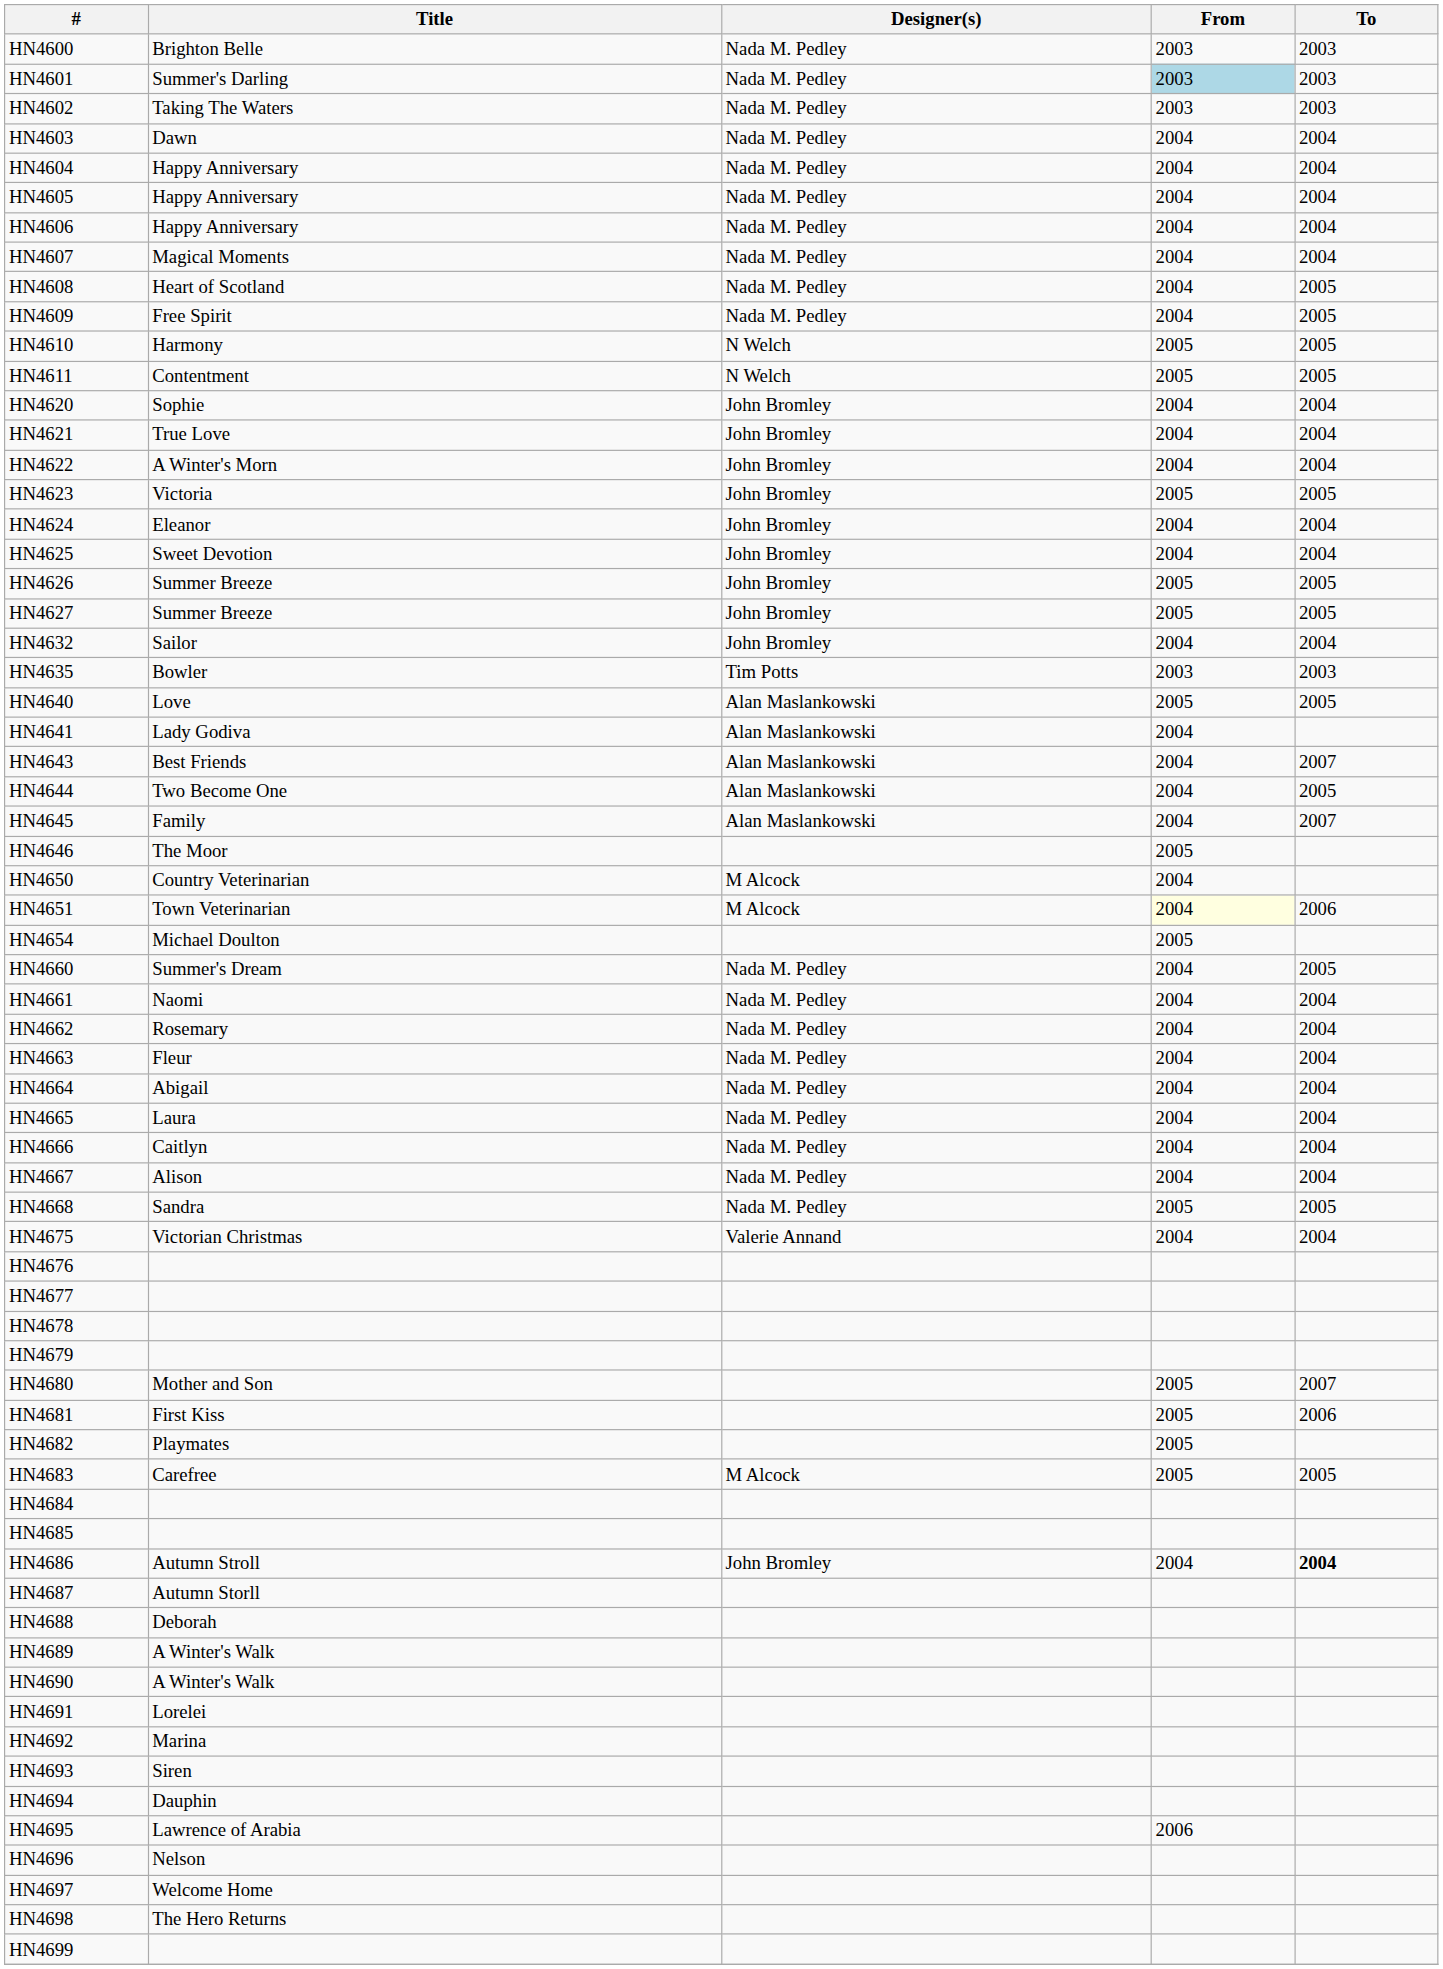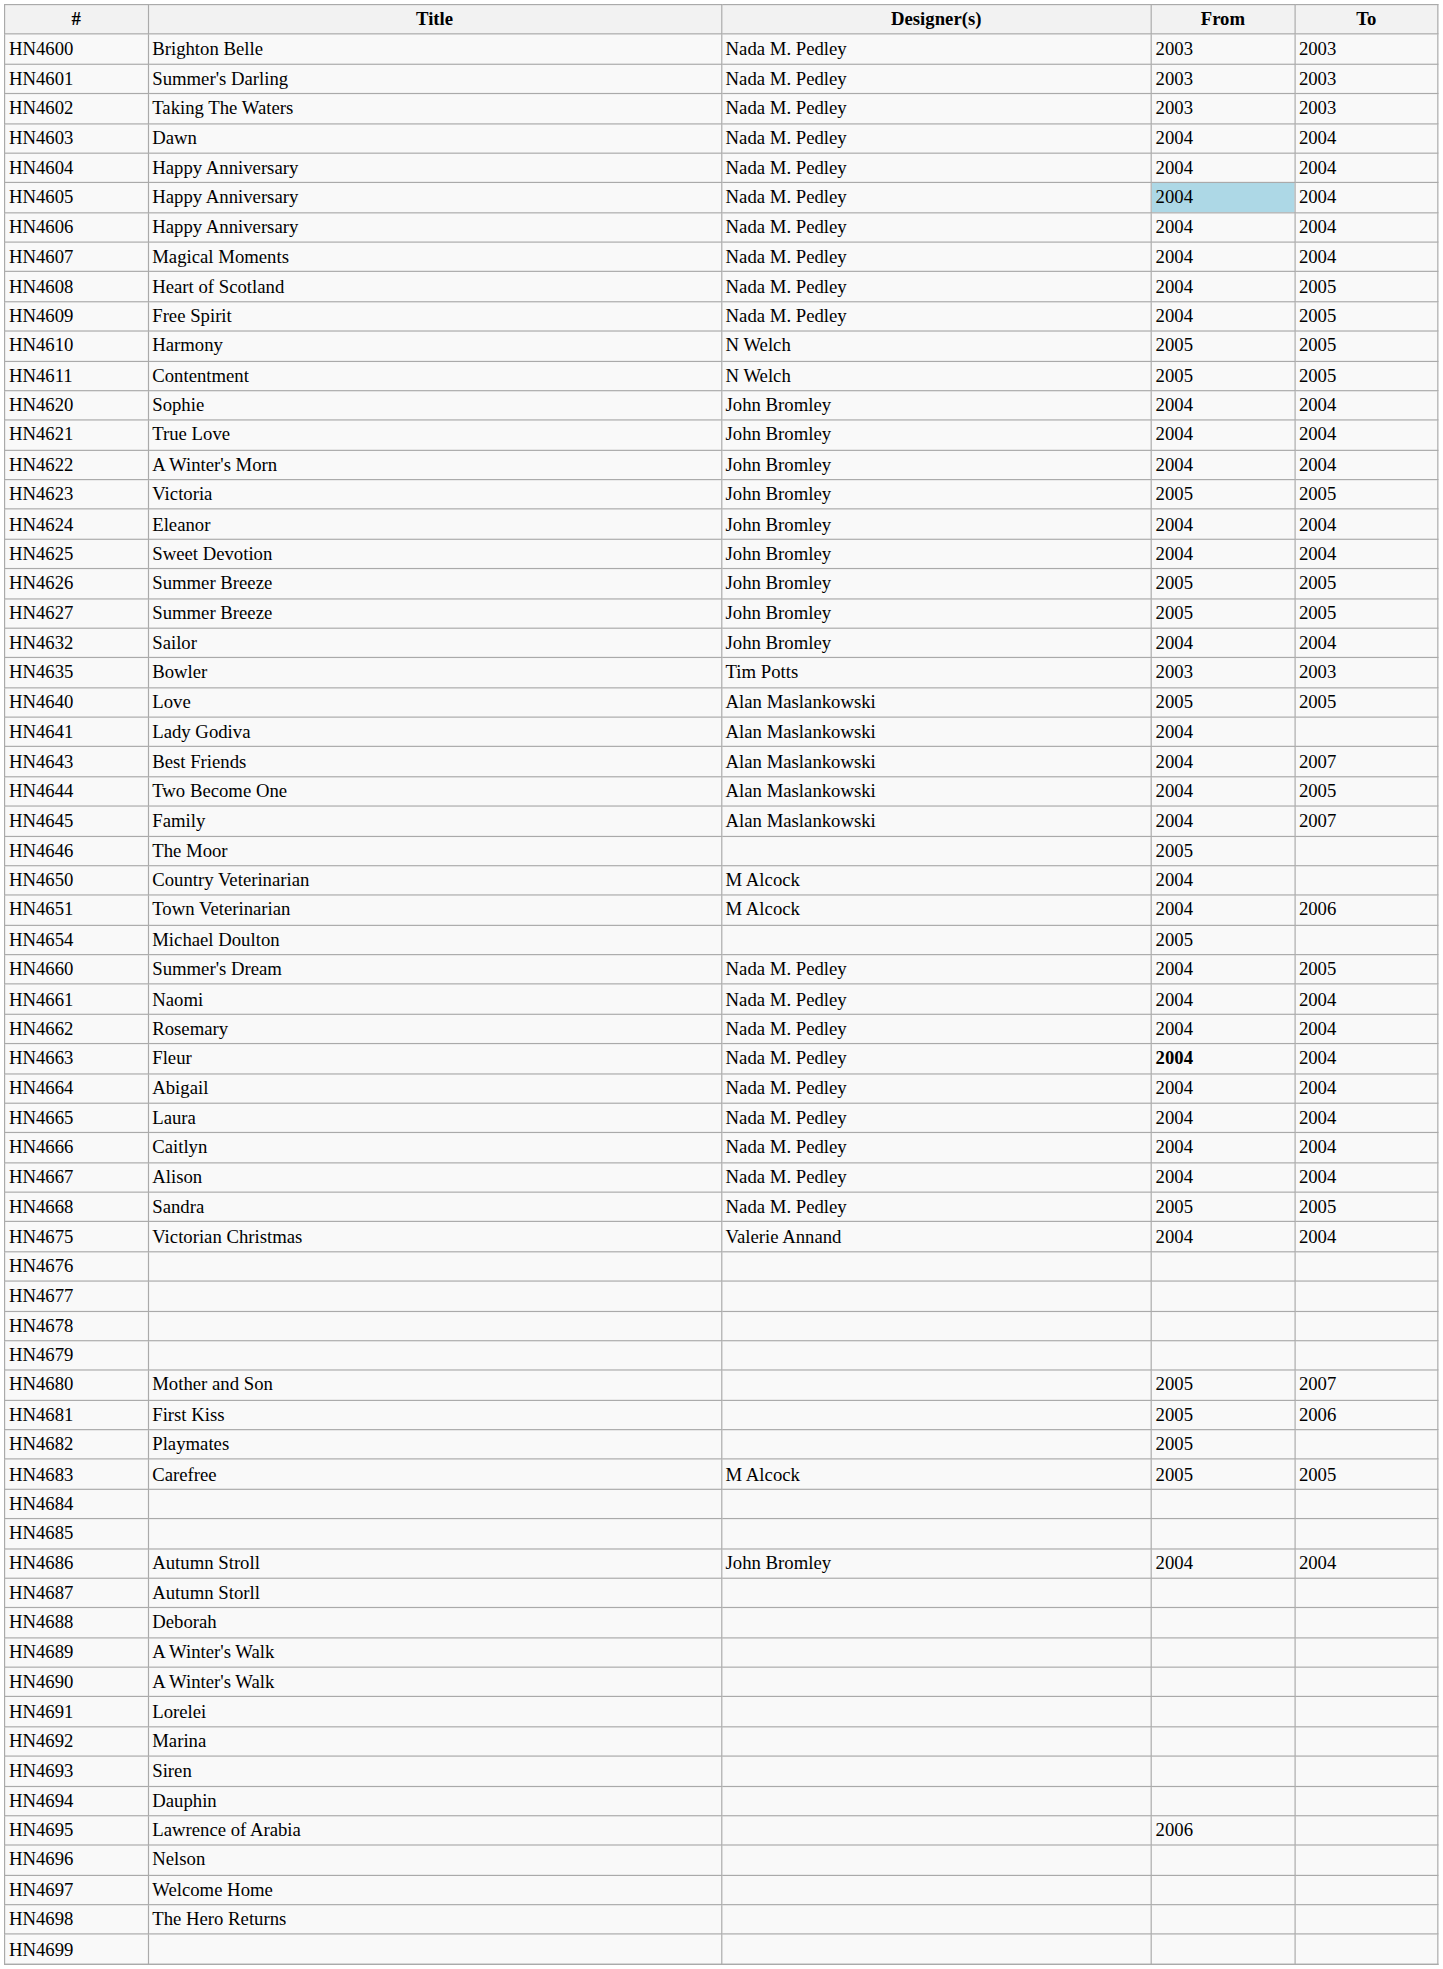(1174, 78) lightblue background -> (1174, 78) no background
(1174, 197) no background -> (1174, 197) lightblue background
(1174, 910) lightyellow background -> (1174, 910) no background
(1174, 1058) normal -> (1174, 1058) bold
(1318, 1563) bold -> (1318, 1563) normal
